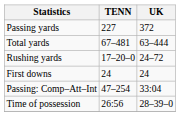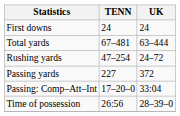rows swapped: (29, 73) <-> (33, 27)
(118, 58) 17–20–0 -> (116, 58) 47–254
(116, 88) 47–254 -> (118, 88) 17–20–0
